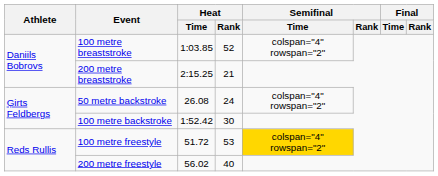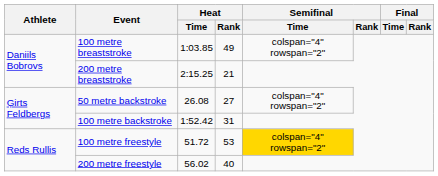(229, 48) 52 -> (229, 48) 49
(229, 101) 24 -> (229, 101) 27
(229, 122) 30 -> (229, 122) 31
